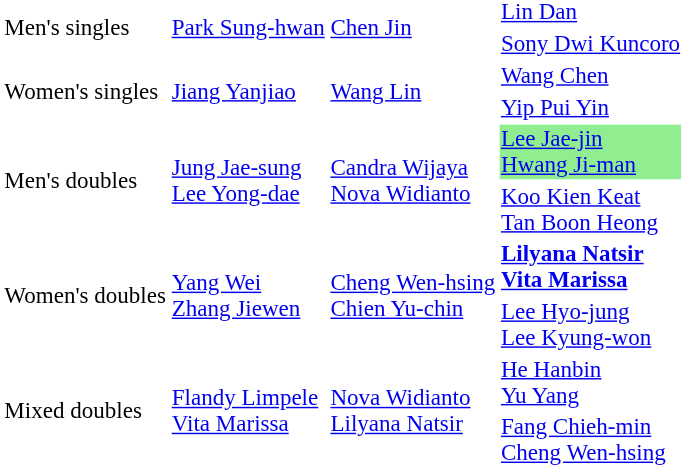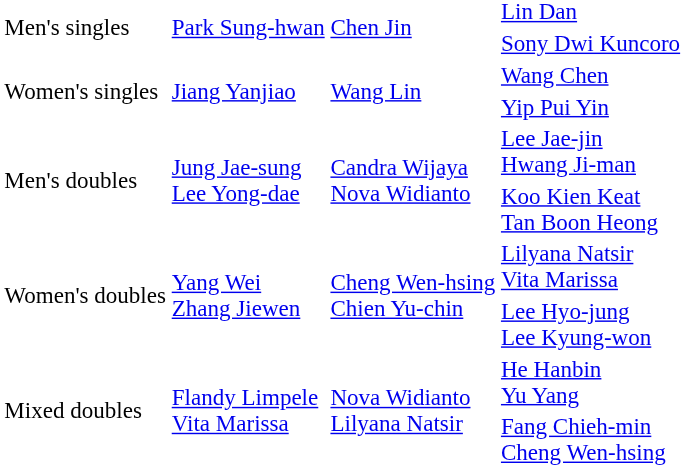(568, 151) lightgreen background -> (568, 151) no background
(572, 266) bold -> (567, 266) normal
